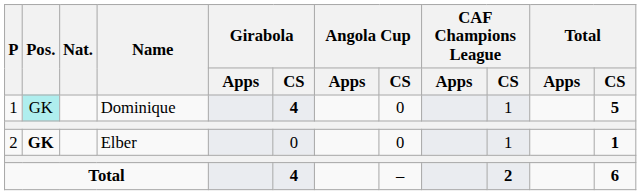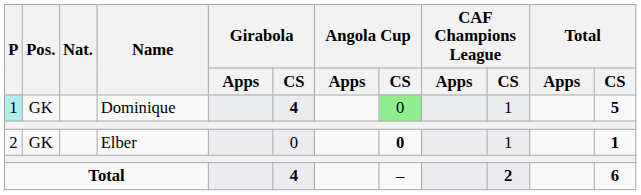(13, 107) no background -> (13, 107) paleturquoise background
(41, 107) paleturquoise background -> (41, 107) no background
(400, 107) no background -> (400, 107) lightgreen background
(41, 141) bold -> (41, 141) normal
(400, 141) normal -> (400, 141) bold
